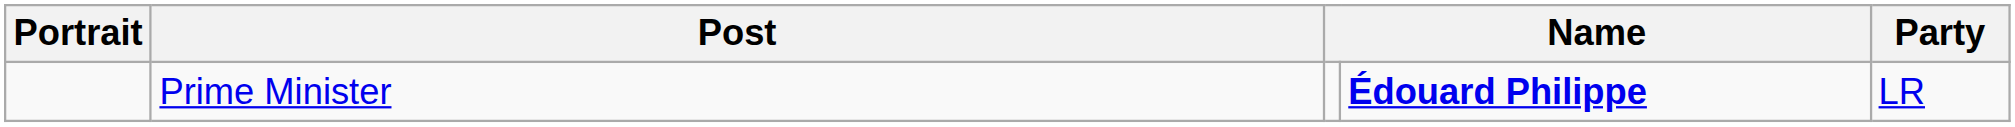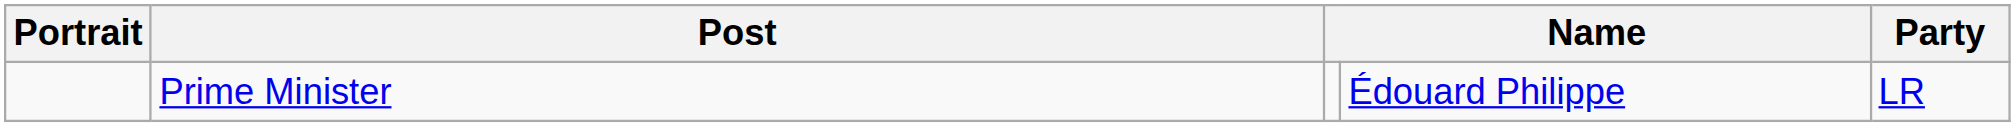(1498, 90) bold -> (1487, 90) normal
